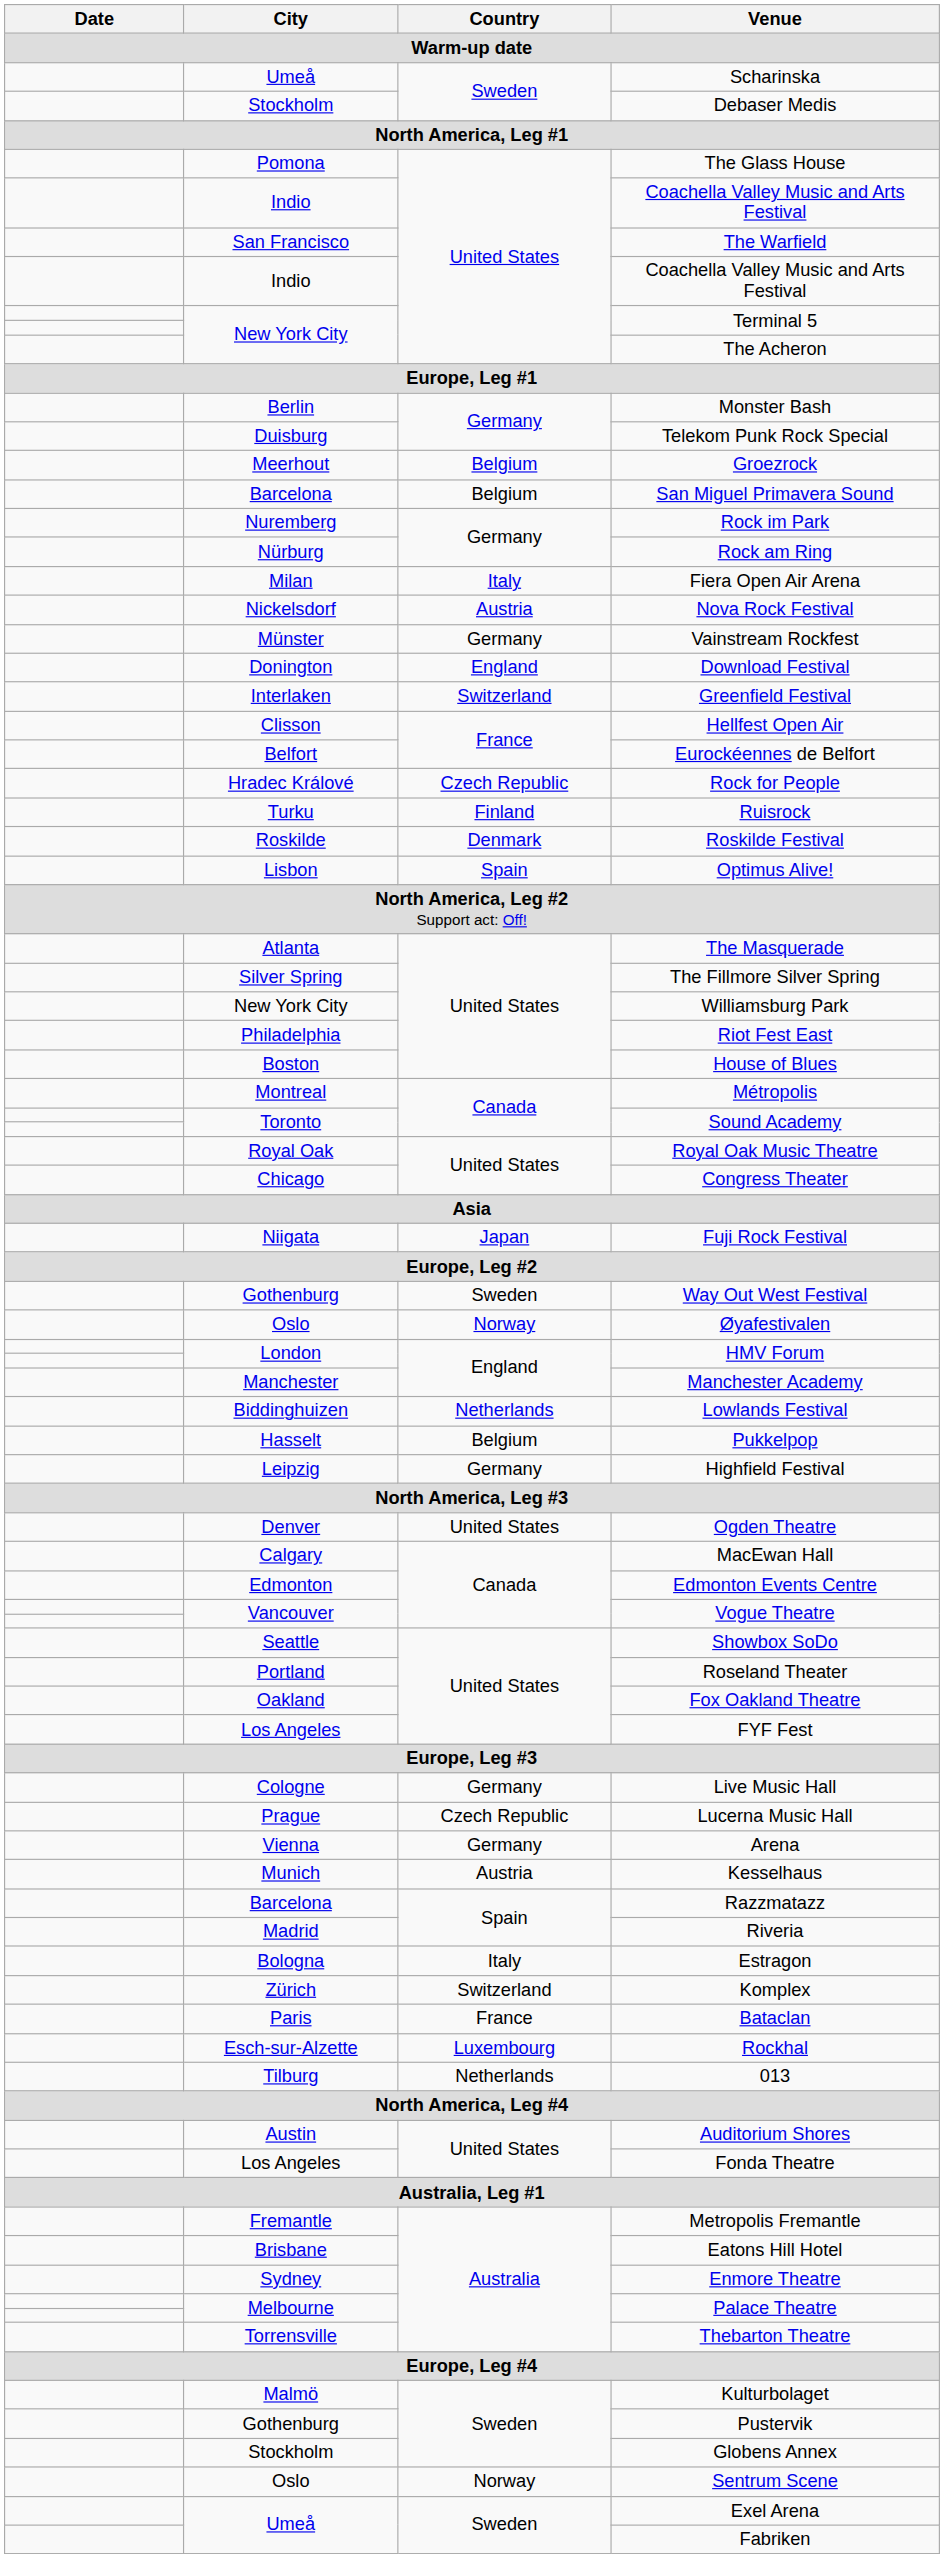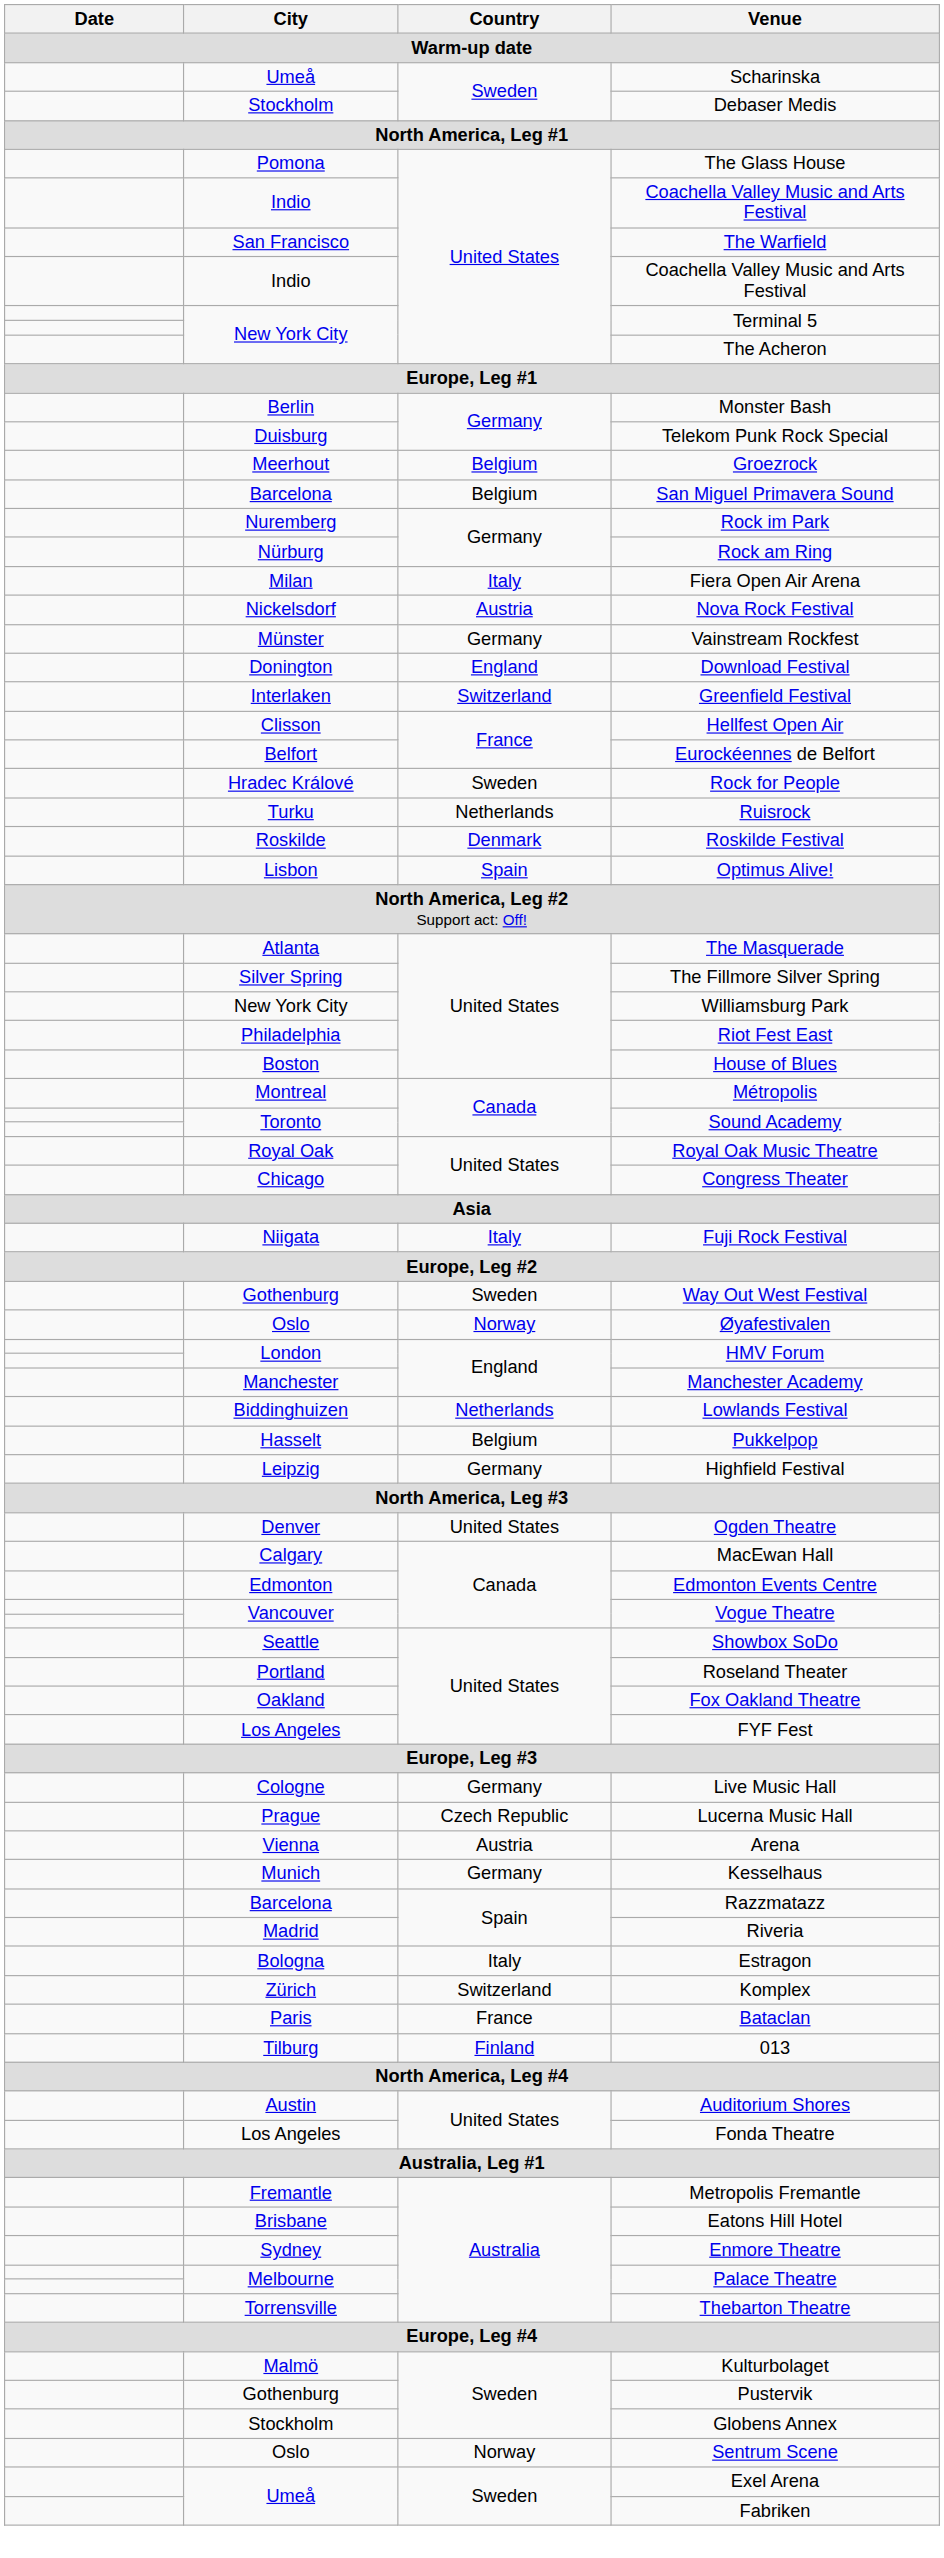(504, 783) Czech Republic -> (504, 783) Sweden
(504, 812) Finland -> (504, 812) Netherlands
(504, 1237) Japan -> (504, 1237) Italy
(504, 1845) Germany -> (504, 1845) Austria
(504, 1874) Austria -> (504, 1874) Germany
- row: (291, 2047)
(504, 2076) Netherlands -> (504, 2047) Finland
